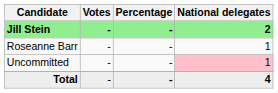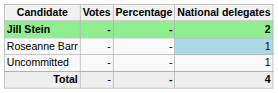(268, 46) no background -> (268, 46) lightblue background
(268, 63) pink background -> (268, 63) no background
